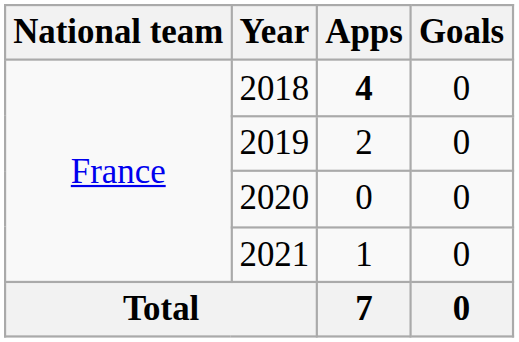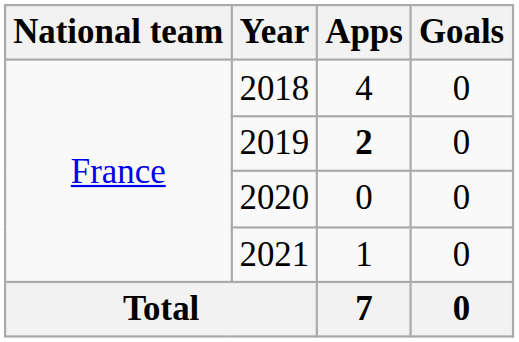(364, 87) bold -> (364, 87) normal
(364, 142) normal -> (364, 142) bold
